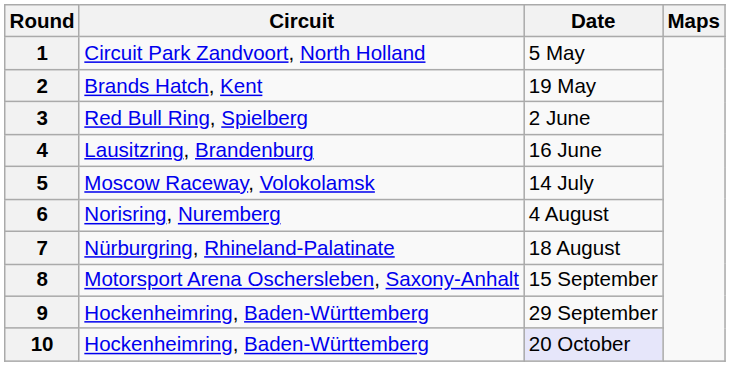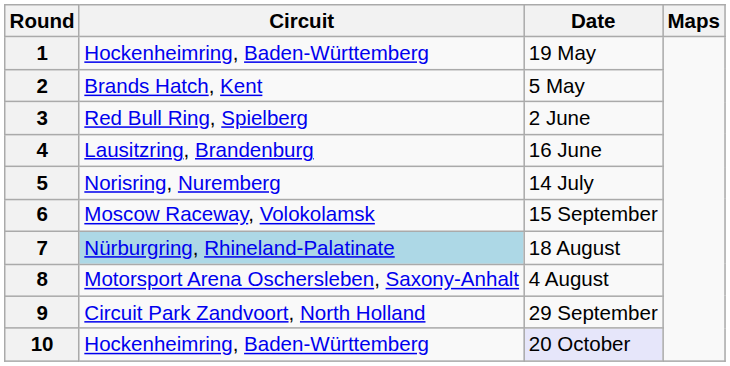(255, 53) Circuit Park Zandvoort, North Holland -> (257, 53) Hockenheimring, Baden-Württemberg
(557, 53) 5 May -> (562, 53) 19 May
(562, 85) 19 May -> (557, 85) 5 May
(230, 182) Moscow Raceway, Volokolamsk -> (182, 182) Norisring, Nuremberg
(182, 215) Norisring, Nuremberg -> (230, 215) Moscow Raceway, Volokolamsk
(569, 215) 4 August -> (593, 215) 15 September
(240, 247) no background -> (240, 247) lightblue background
(593, 279) 15 September -> (569, 279) 4 August
(257, 312) Hockenheimring, Baden-Württemberg -> (255, 312) Circuit Park Zandvoort, North Holland
